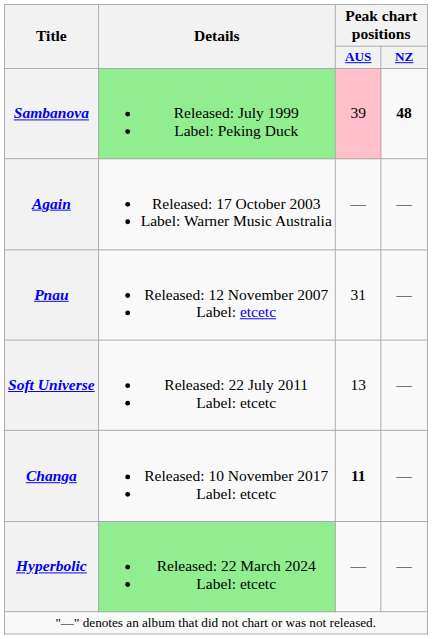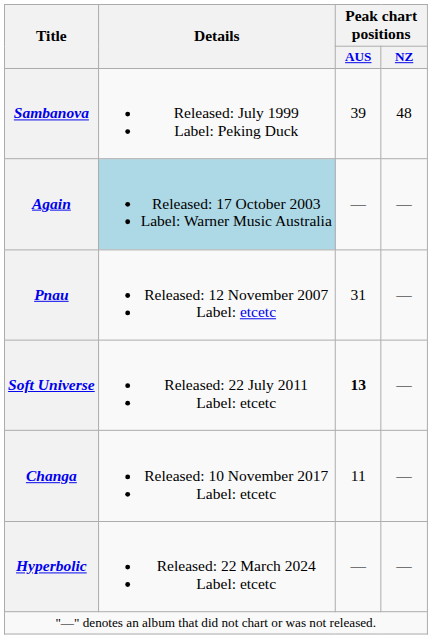(217, 122) lightgreen background -> (217, 122) no background
(358, 113) pink background -> (358, 113) no background
(404, 113) bold -> (404, 113) normal
(217, 213) no background -> (217, 213) lightblue background
(358, 385) normal -> (358, 385) bold
(358, 475) bold -> (358, 475) normal
(217, 575) lightgreen background -> (217, 575) no background
